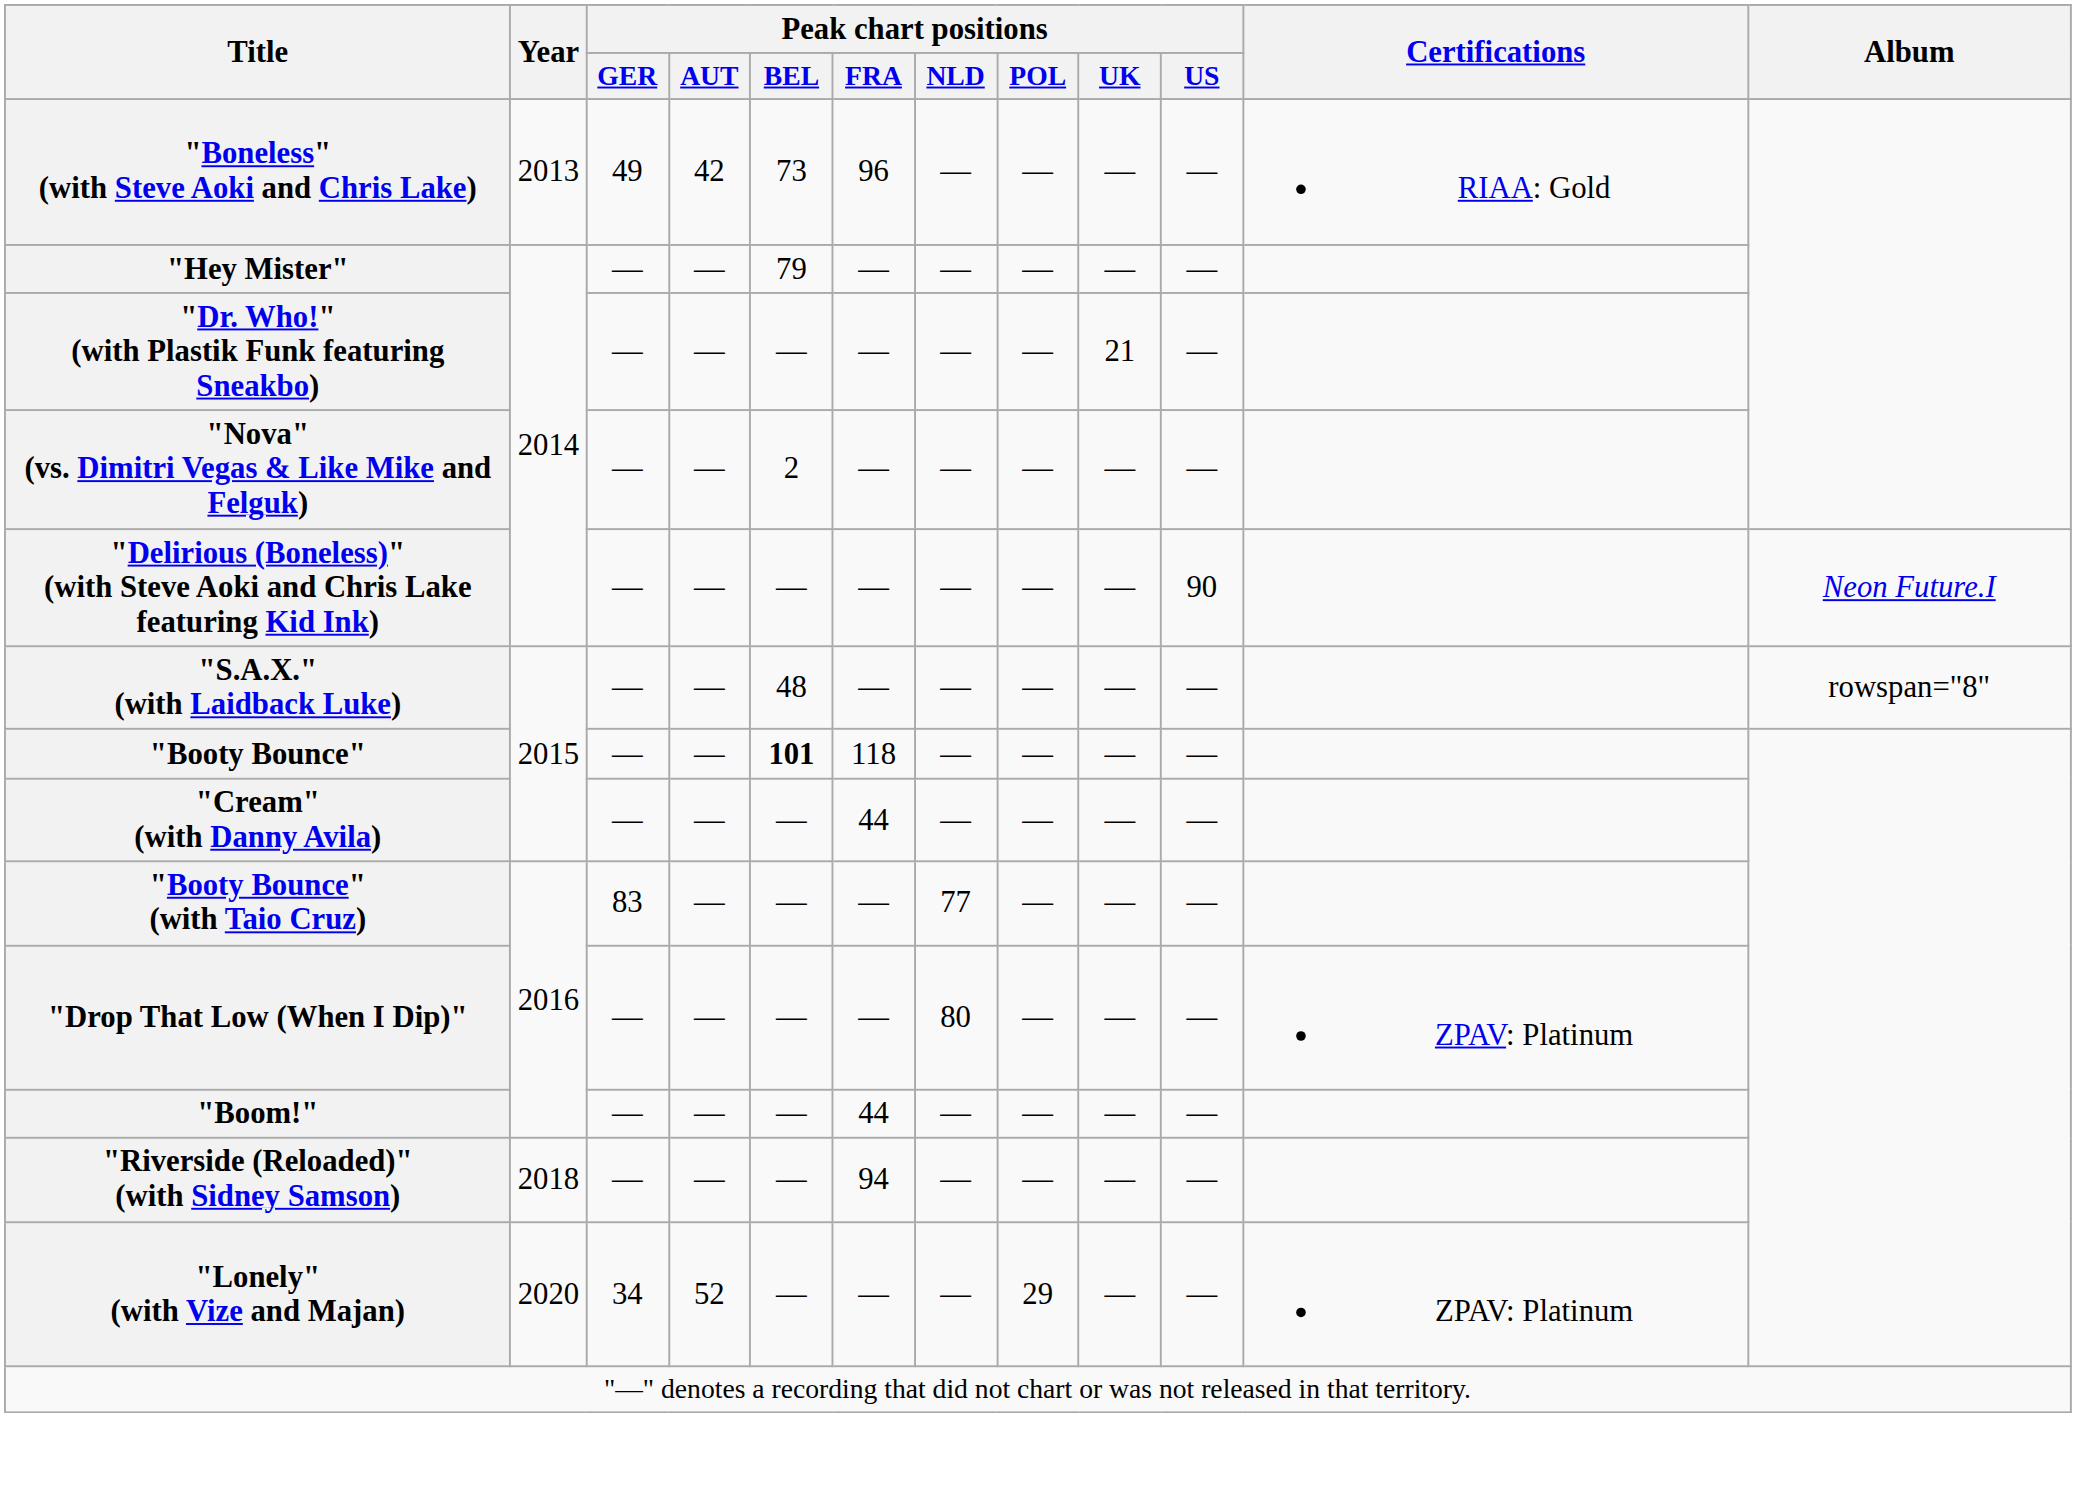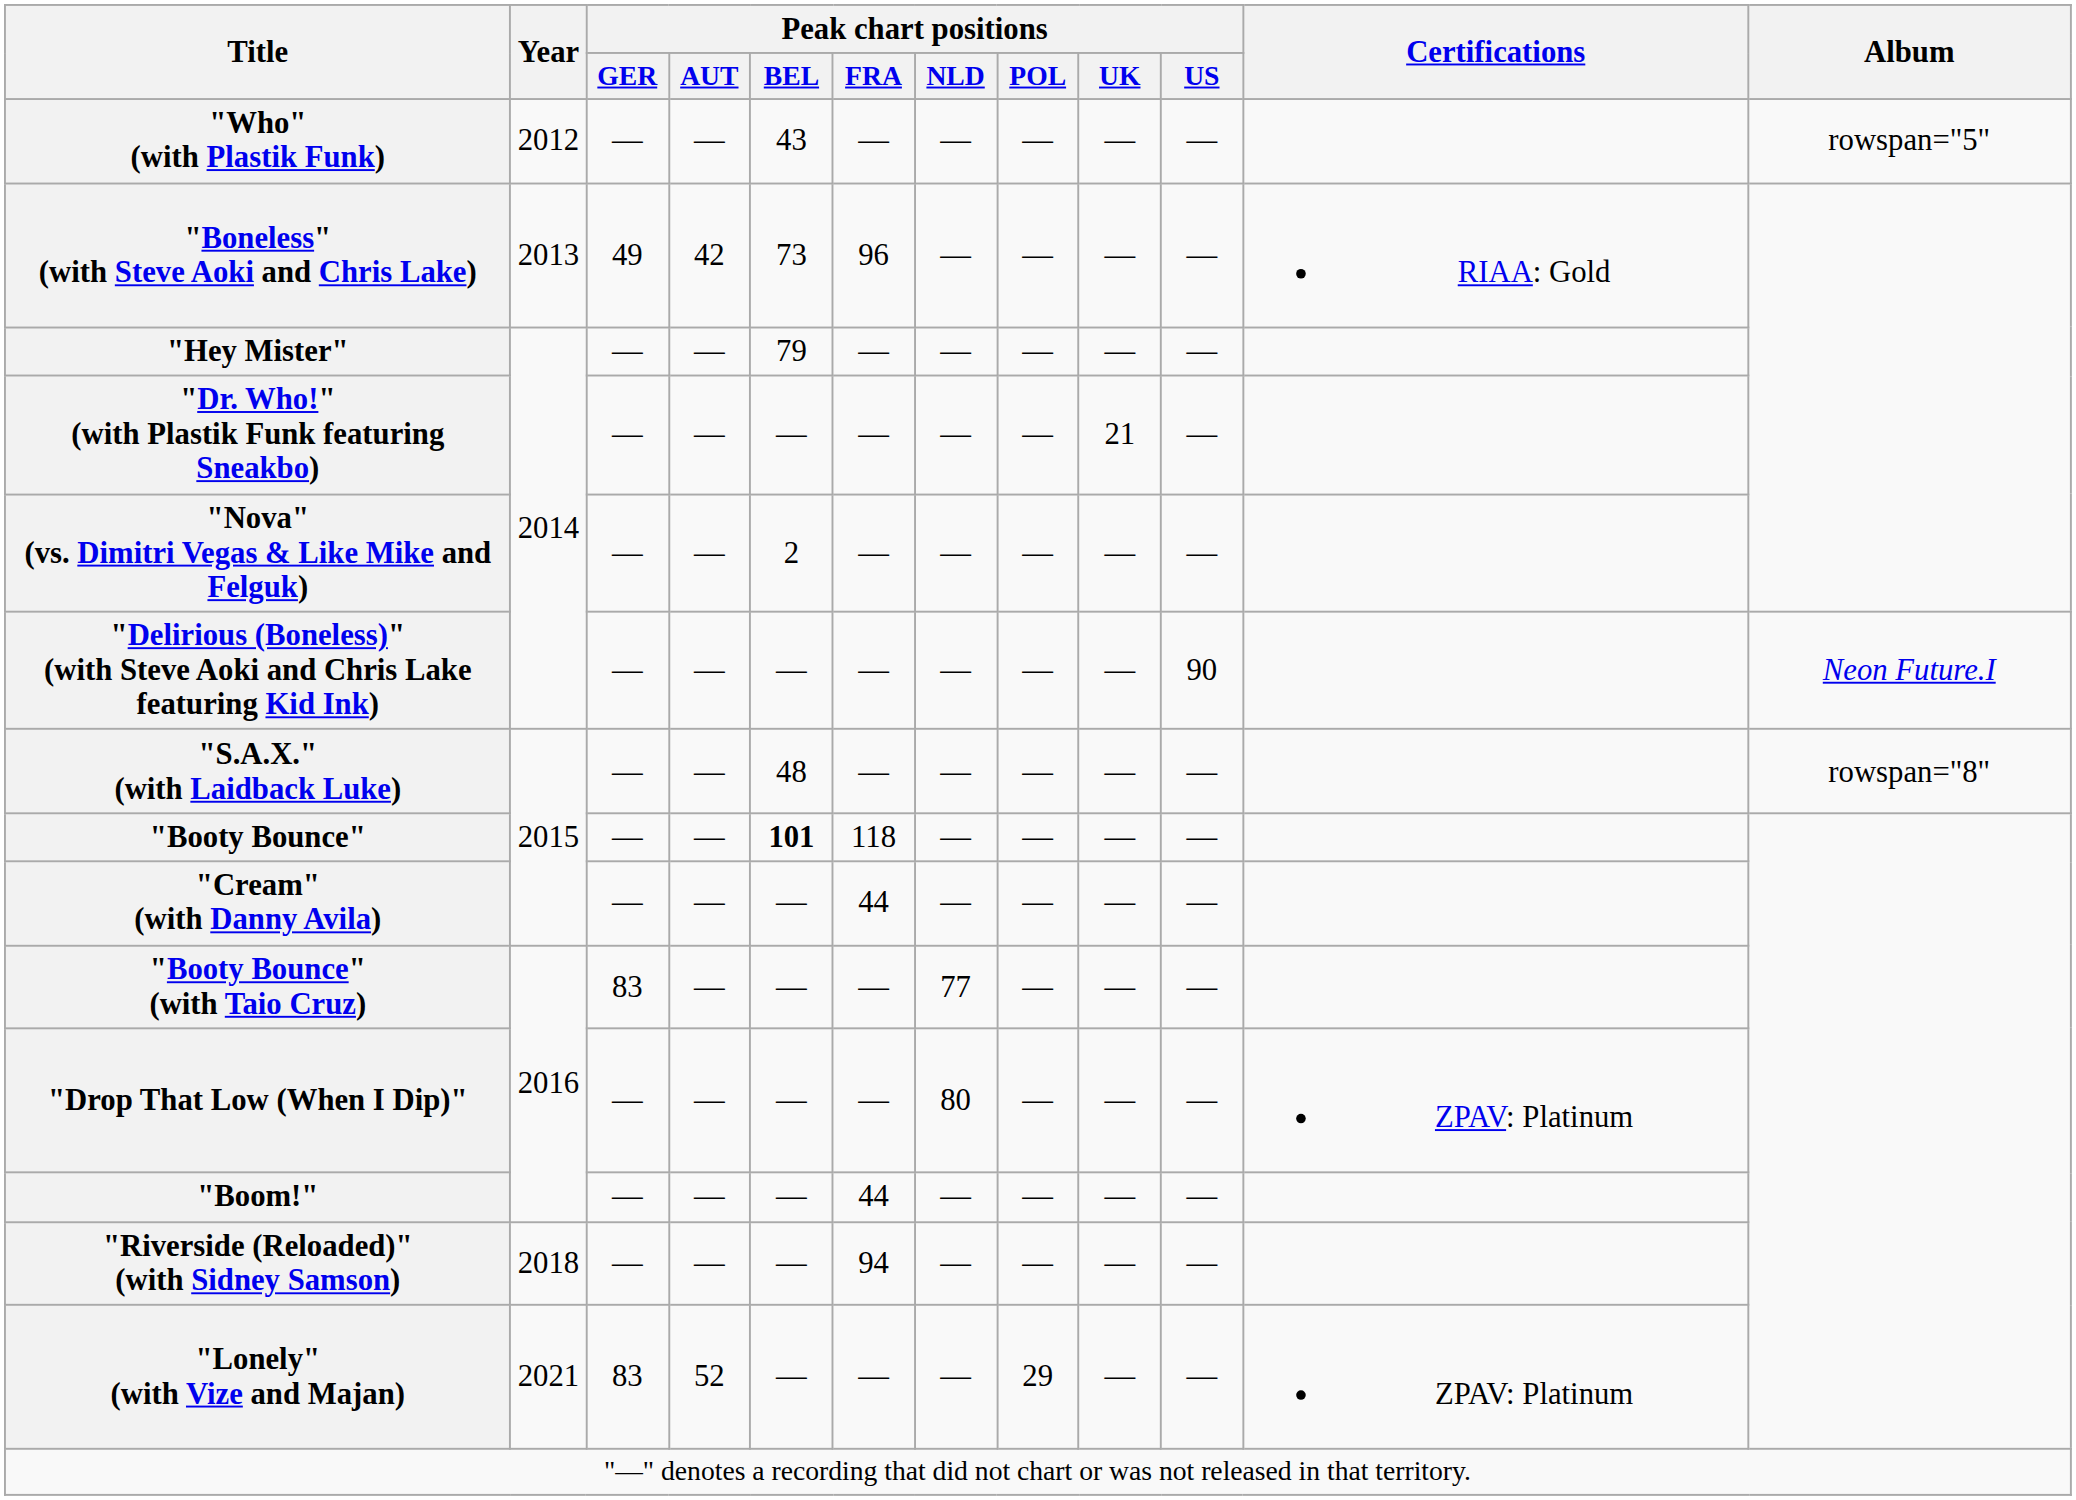+ row: (258, 140)
(548, 1293) 2020 -> (548, 1376) 2021
(627, 1293) 34 -> (627, 1376) 83
